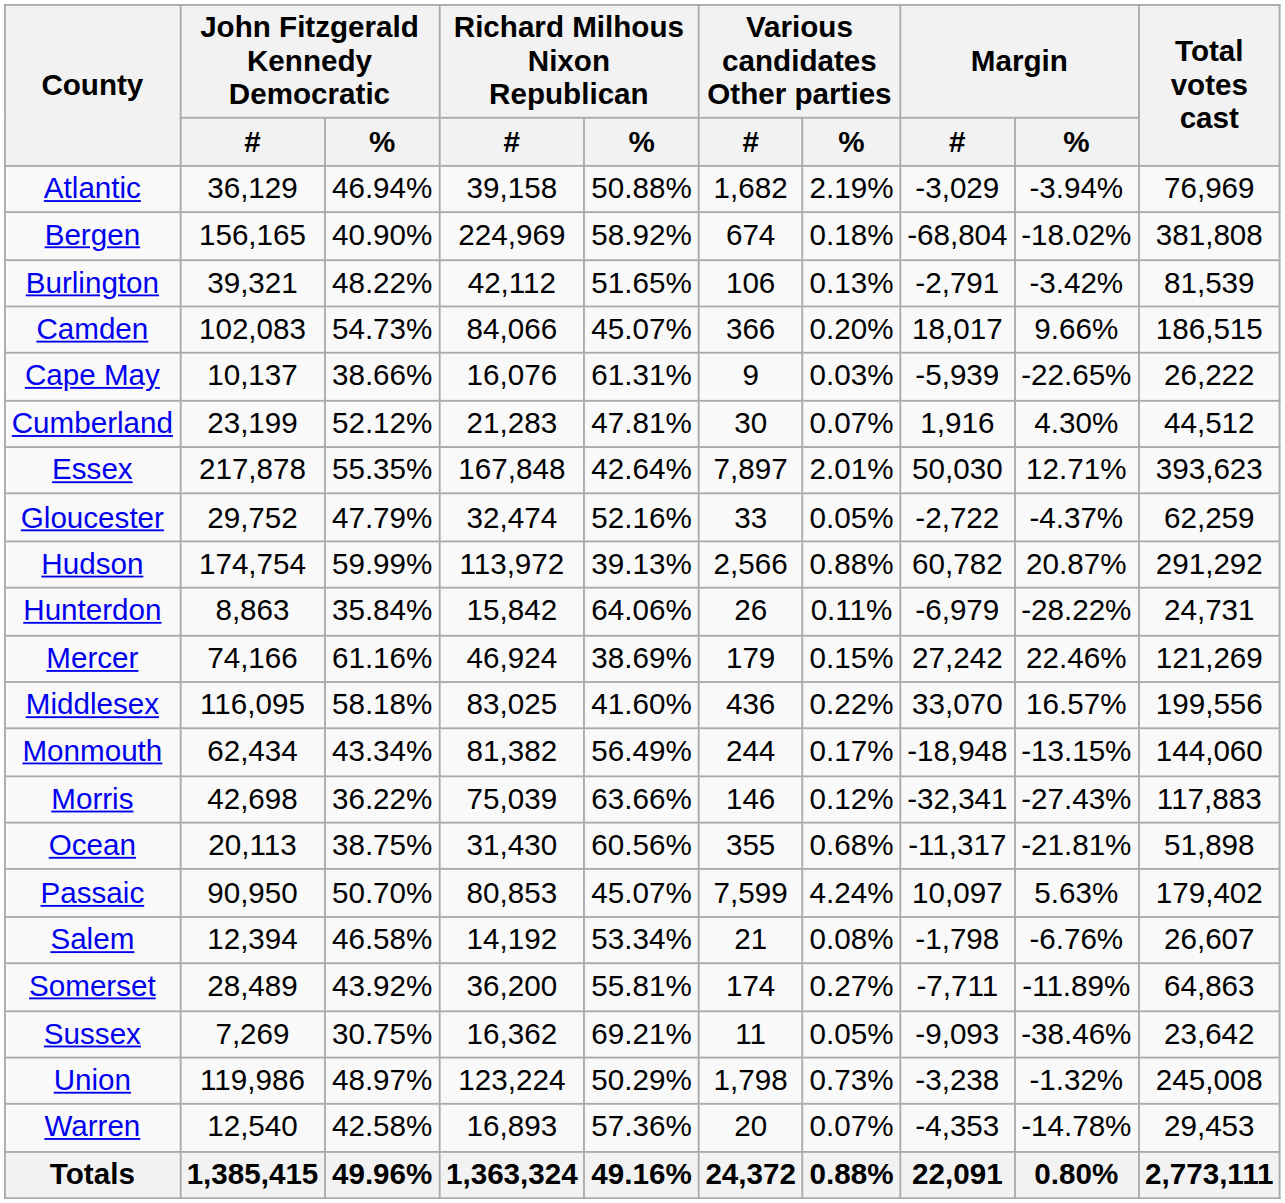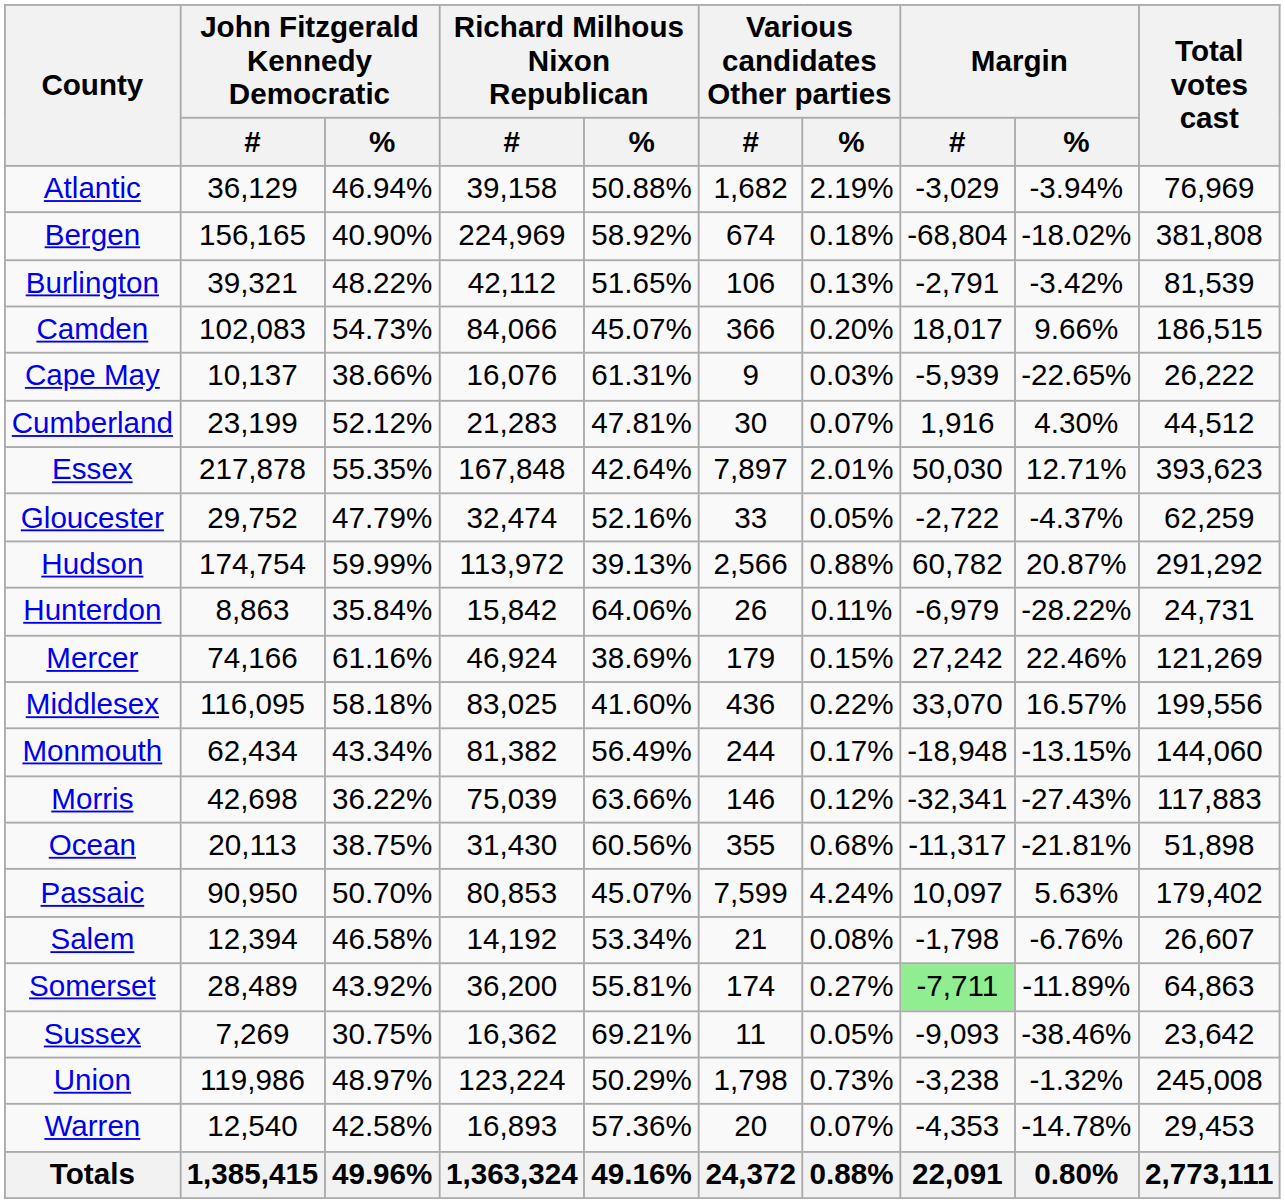(957, 986) no background -> (957, 986) lightgreen background
